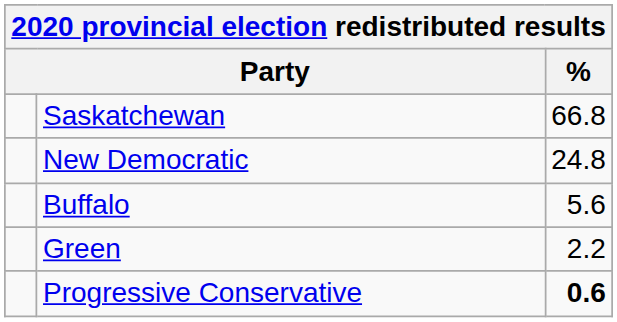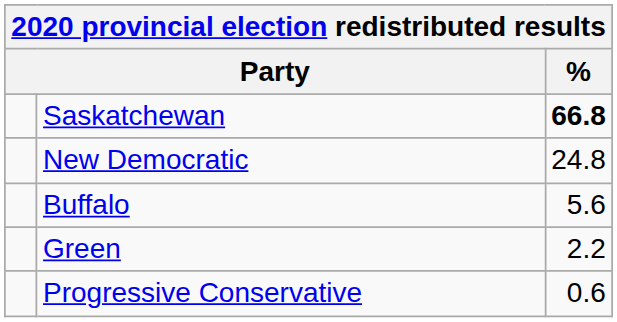(579, 115) normal -> (579, 115) bold
(586, 293) bold -> (586, 293) normal
